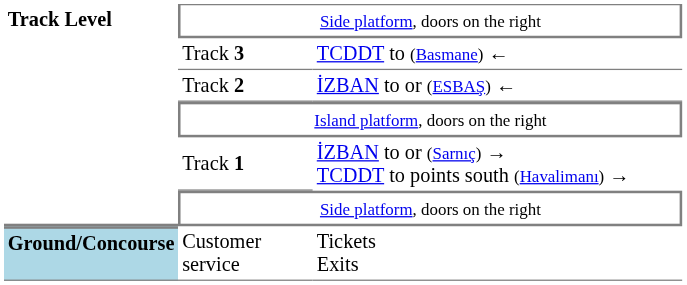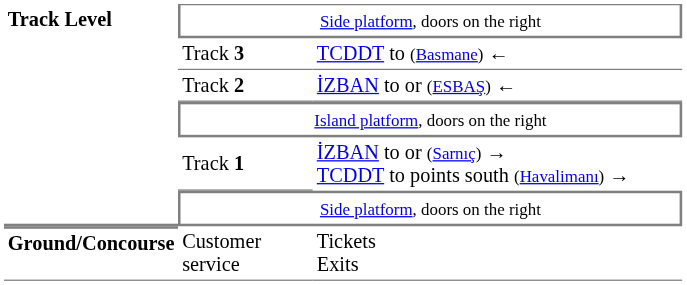(91, 243) lightblue background -> (91, 243) no background
